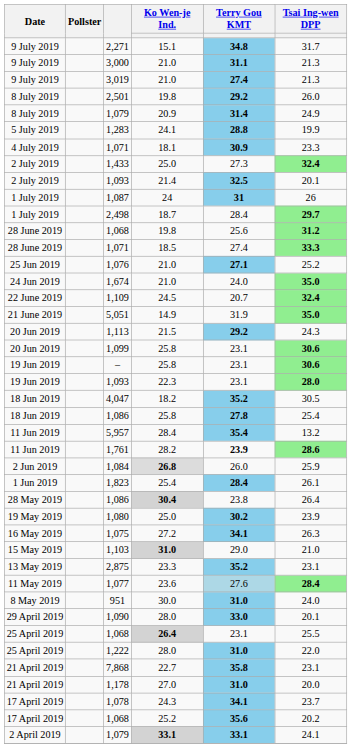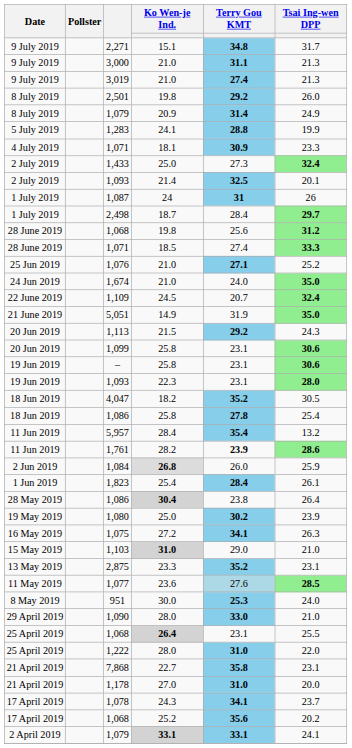(311, 584) 28.4 -> (311, 584) 28.5
(239, 600) 31.0 -> (239, 600) 25.3
(311, 617) 20.1 -> (311, 617) 21.0
